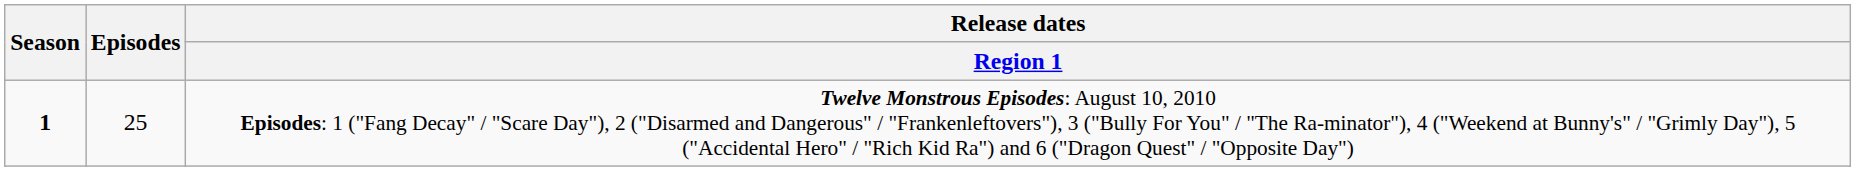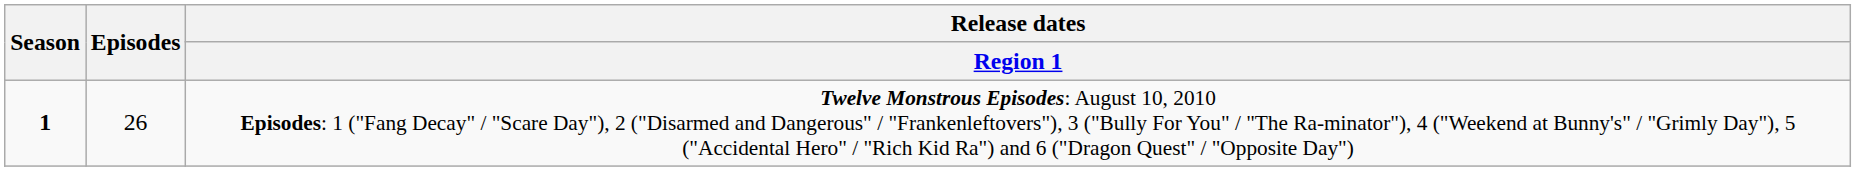(136, 122) 25 -> (136, 122) 26
